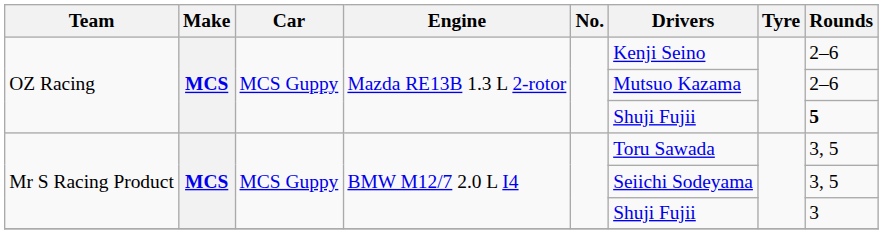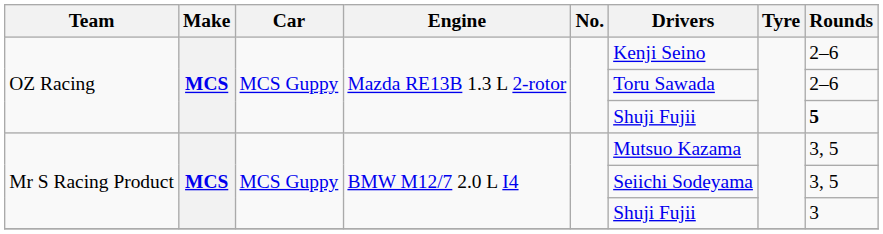(677, 85) Mutsuo Kazama -> (664, 85) Toru Sawada
(664, 149) Toru Sawada -> (677, 149) Mutsuo Kazama
